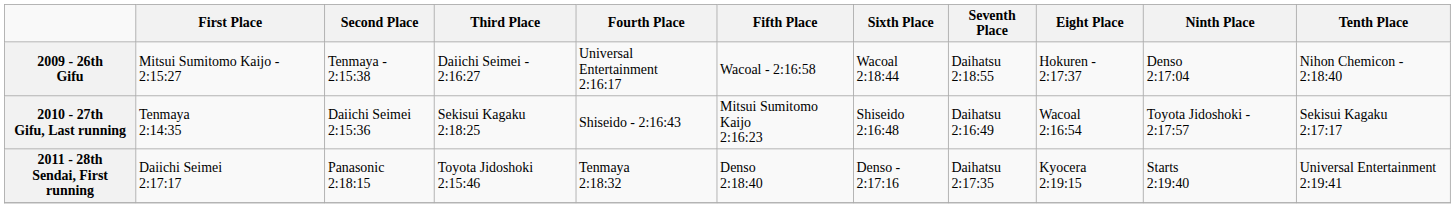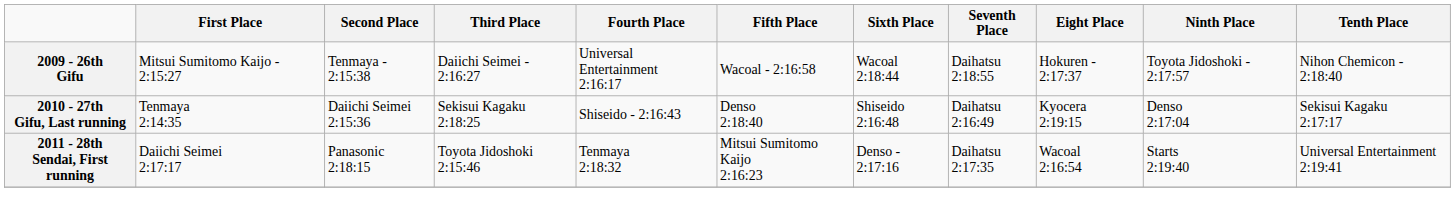(1168, 68) Denso 2:17:04 -> (1198, 68) Toyota Jidoshoki - 2:17:57
(769, 122) Mitsui Sumitomo Kaijo 2:16:23 -> (741, 114) Denso 2:18:40
(1060, 122) Wacoal 2:16:54 -> (1063, 114) Kyocera 2:19:15
(1198, 122) Toyota Jidoshoki - 2:17:57 -> (1168, 114) Denso 2:17:04
(741, 175) Denso 2:18:40 -> (769, 160) Mitsui Sumitomo Kaijo 2:16:23
(1063, 175) Kyocera 2:19:15 -> (1060, 160) Wacoal 2:16:54
